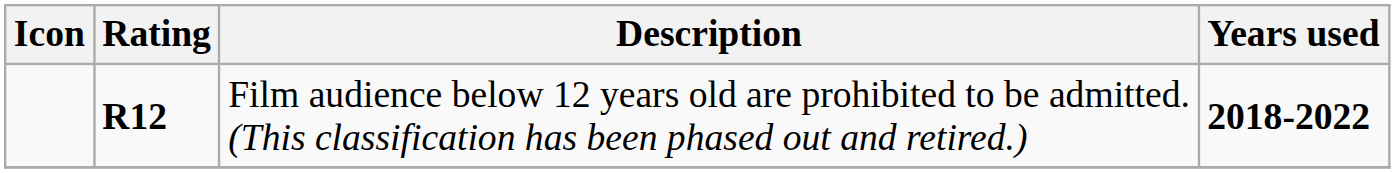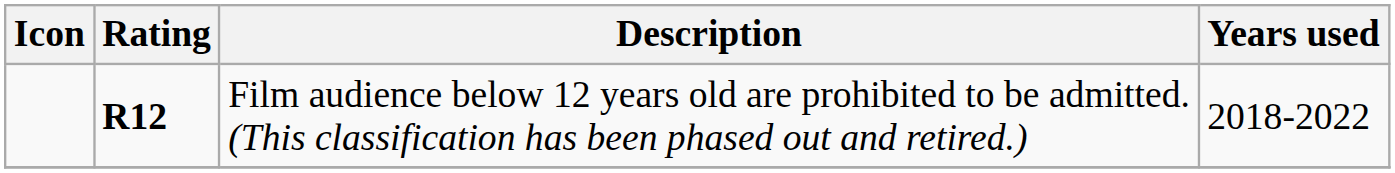(1289, 115) bold -> (1289, 115) normal
